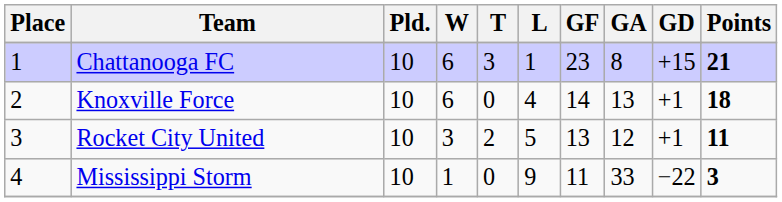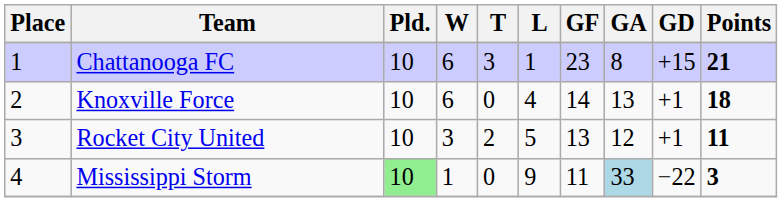(402, 176) no background -> (402, 176) lightgreen background
(622, 176) no background -> (622, 176) lightblue background
